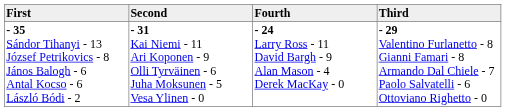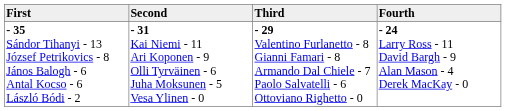columns swapped: (394, 13) <-> (272, 13)
